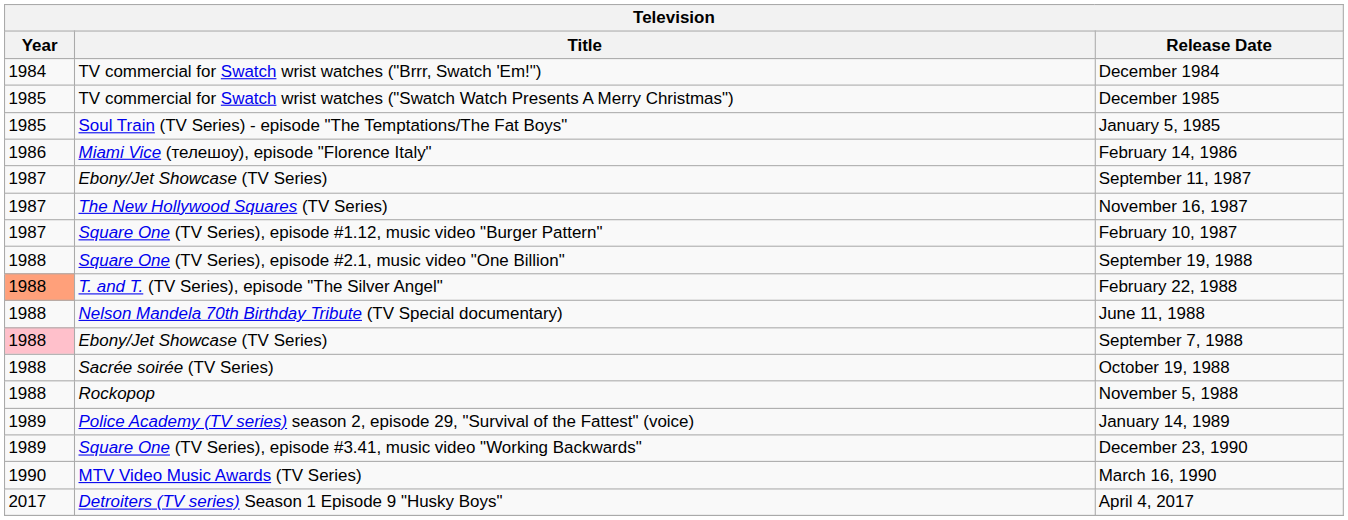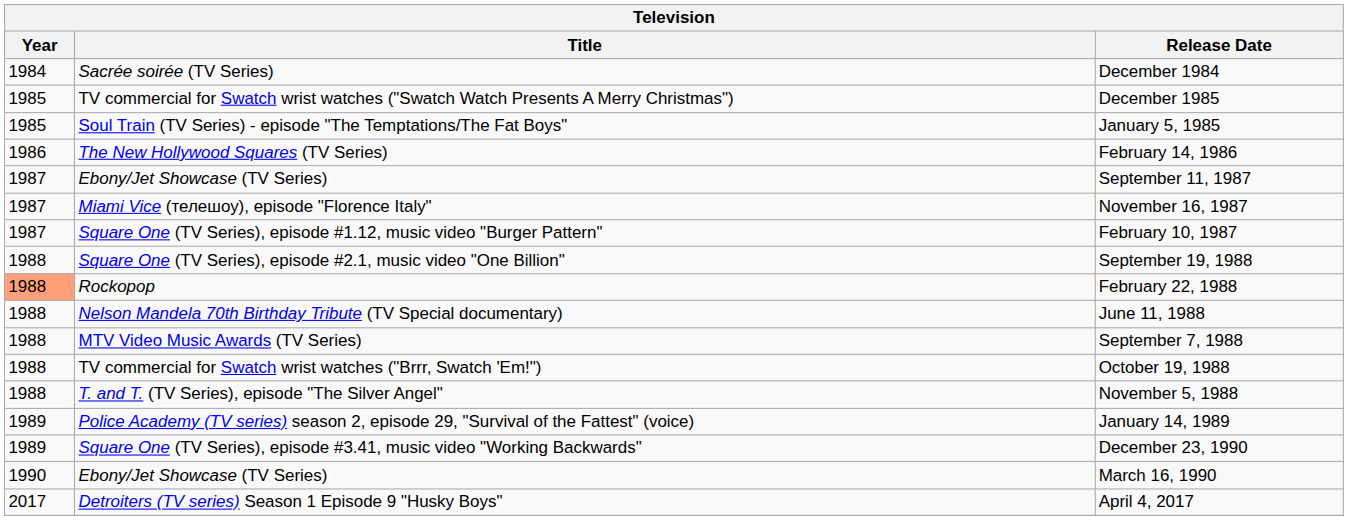(310, 71) TV commercial for Swatch wrist watches ("Brrr, Swatch 'Em!") -> (176, 71) Sacrée soirée (TV Series)
(255, 152) Miami Vice (телешоу), episode "Florence Italy" -> (233, 152) The New Hollywood Squares (TV Series)
(233, 206) The New Hollywood Squares (TV Series) -> (255, 206) Miami Vice (телешоу), episode "Florence Italy"
(261, 286) T. and T. (TV Series), episode "The Silver Angel" -> (117, 286) Rockopop
(27, 340) pink background -> (27, 340) no background
(203, 340) Ebony/Jet Showcase (TV Series) -> (220, 340) MTV Video Music Awards (TV Series)
(176, 367) Sacrée soirée (TV Series) -> (310, 367) TV commercial for Swatch wrist watches ("Brrr, Swatch 'Em!")
(117, 394) Rockopop -> (261, 394) T. and T. (TV Series), episode "The Silver Angel"
(220, 475) MTV Video Music Awards (TV Series) -> (203, 475) Ebony/Jet Showcase (TV Series)
